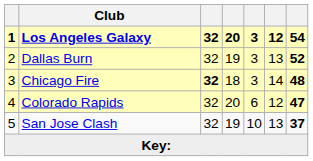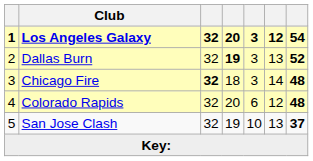(233, 59) normal -> (233, 59) bold
(297, 102) 47 -> (297, 102) 48
